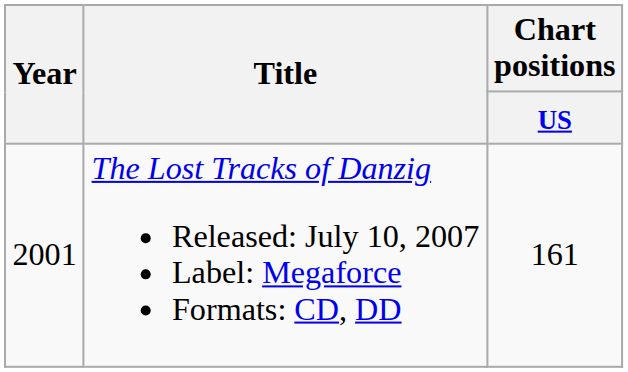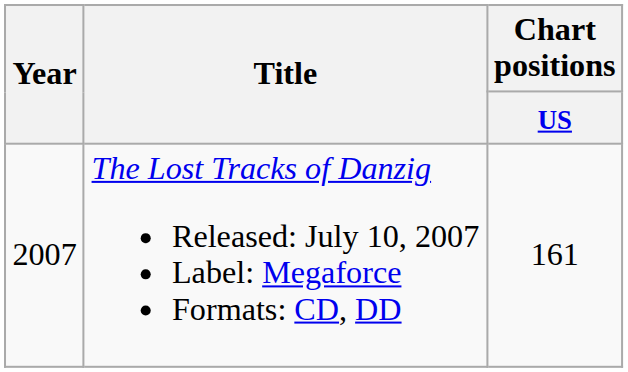(45, 254) 2001 -> (45, 254) 2007
